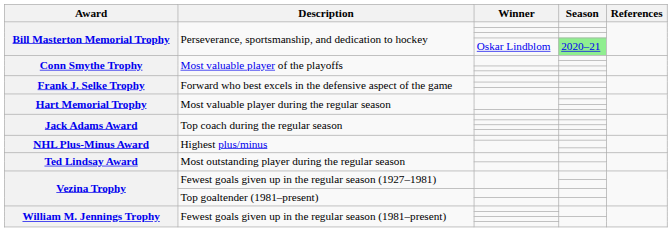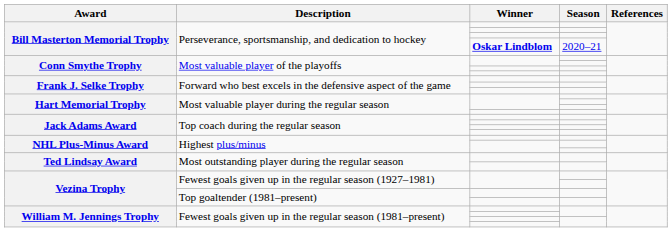(514, 46) normal -> (512, 46) bold
(581, 46) lightgreen background -> (582, 46) no background
